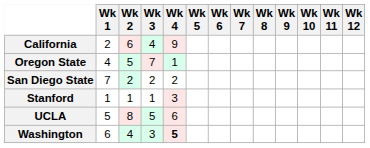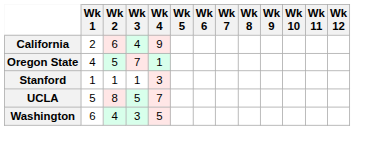- row: (50, 80)
(175, 116) 6 -> (159, 98) 7
(175, 134) bold -> (159, 116) normal
